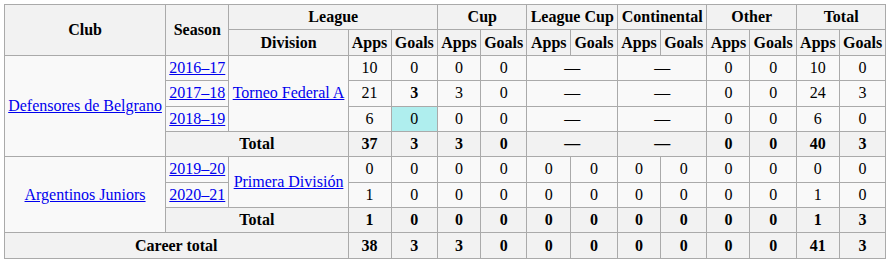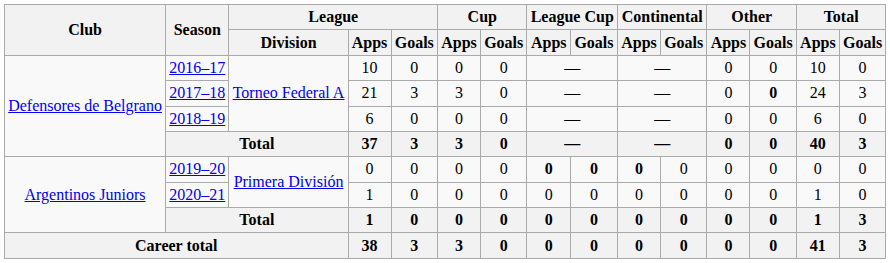(414, 93) bold -> (414, 93) normal
(773, 93) normal -> (773, 93) bold
(414, 118) paleturquoise background -> (414, 118) no background
(549, 169) normal -> (549, 169) bold
(594, 169) normal -> (594, 169) bold
(639, 169) normal -> (639, 169) bold
